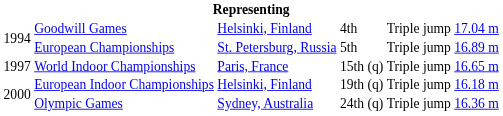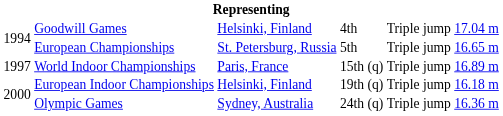(477, 47) 16.89 m -> (477, 47) 16.65 m
(477, 66) 16.65 m -> (477, 66) 16.89 m
